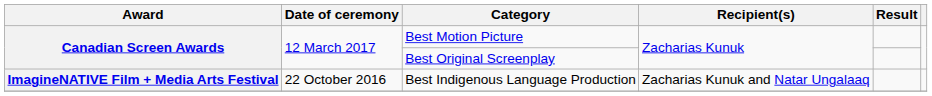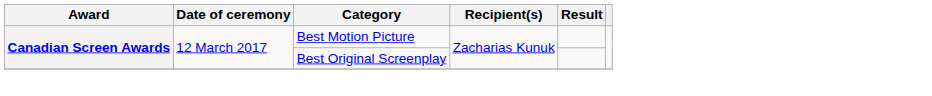- row: (520, 79)
